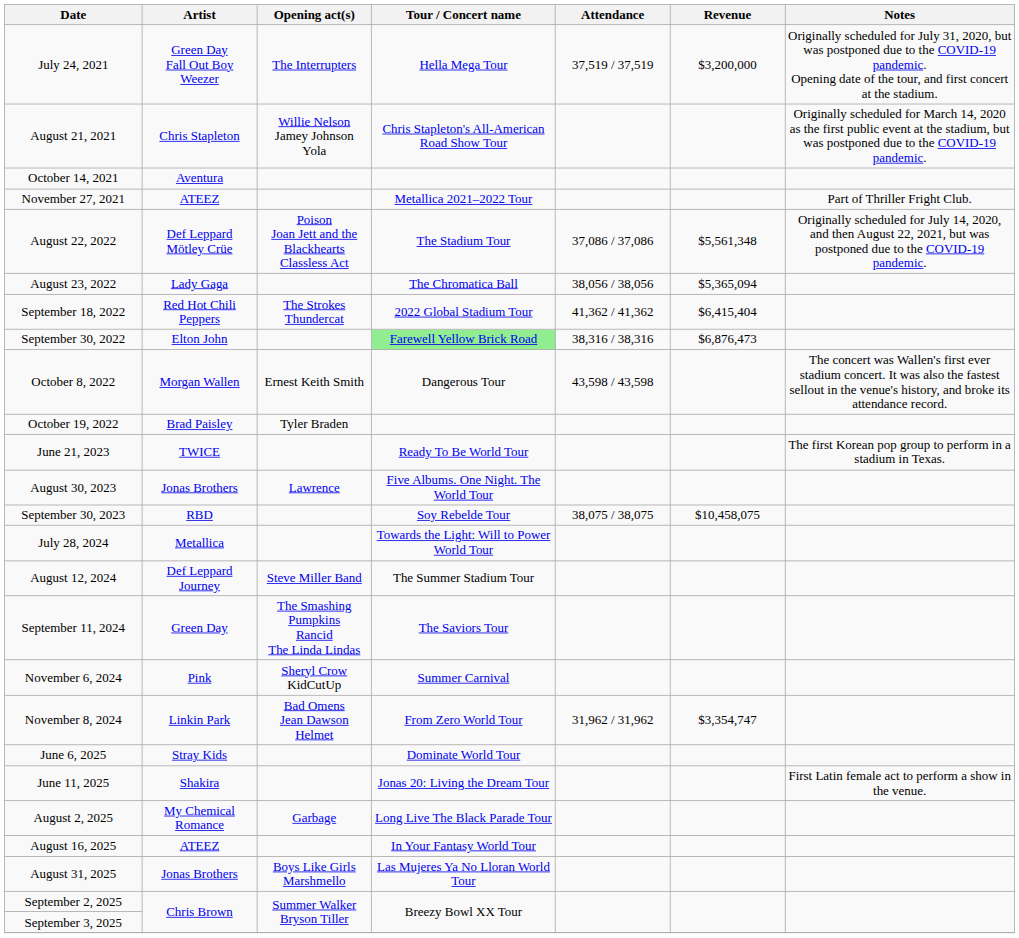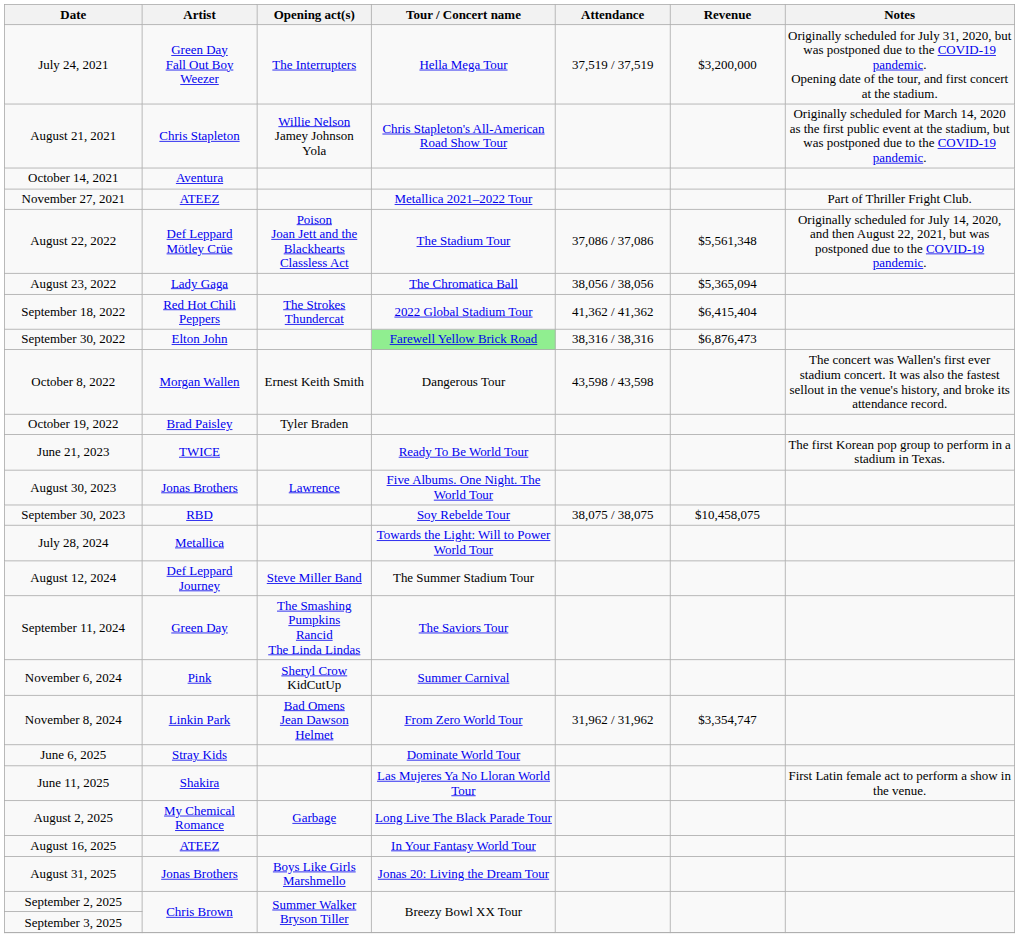(463, 783) Jonas 20: Living the Dream Tour -> (463, 783) Las Mujeres Ya No Lloran World Tour
(463, 873) Las Mujeres Ya No Lloran World Tour -> (463, 873) Jonas 20: Living the Dream Tour
